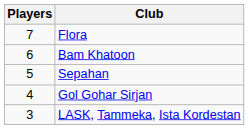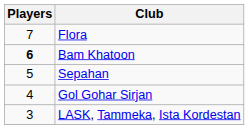(30, 54) normal -> (30, 54) bold
